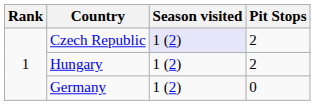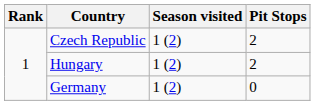(167, 40) lavender background -> (167, 40) no background
